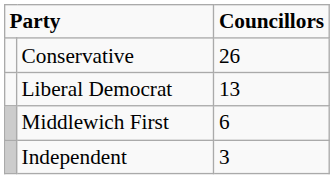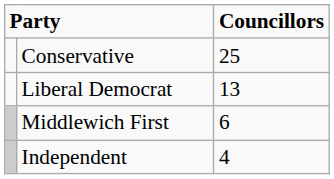(230, 55) 26 -> (230, 55) 25
(224, 156) 3 -> (224, 156) 4
